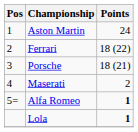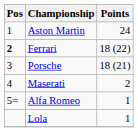(9, 48) normal -> (9, 48) bold
(128, 101) bold -> (128, 101) normal
(128, 118) bold -> (128, 118) normal
